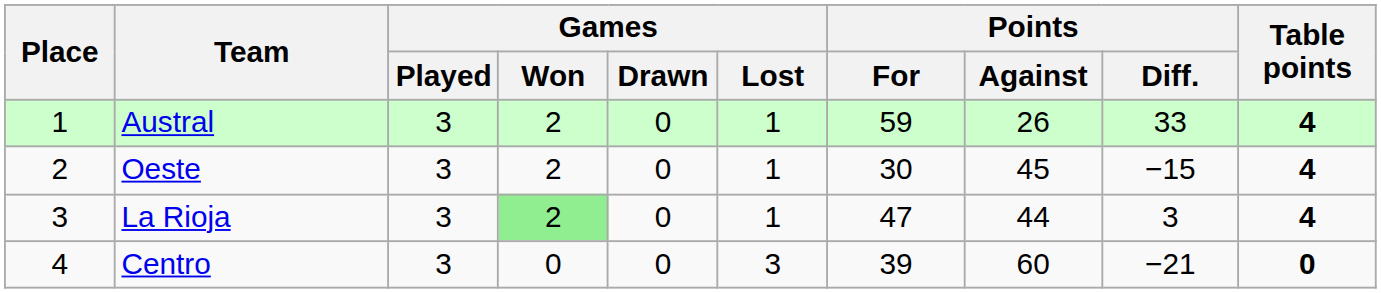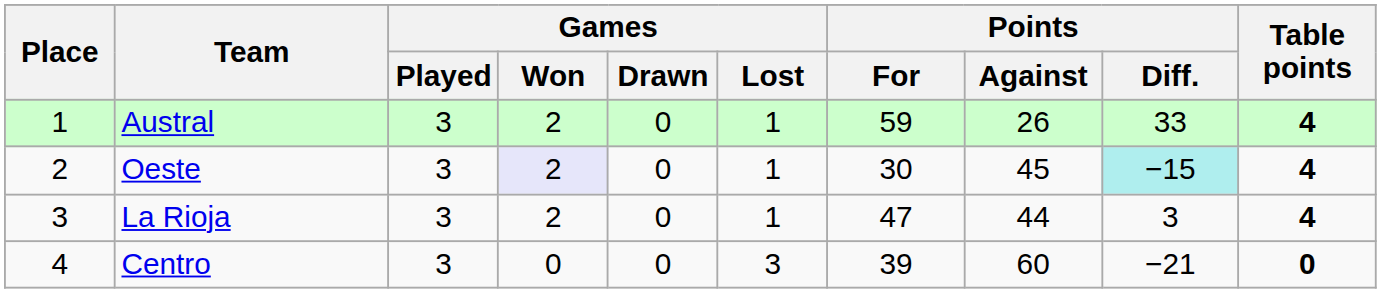(553, 169) no background -> (553, 169) lavender background
(1170, 169) no background -> (1170, 169) paleturquoise background
(553, 216) lightgreen background -> (553, 216) no background
